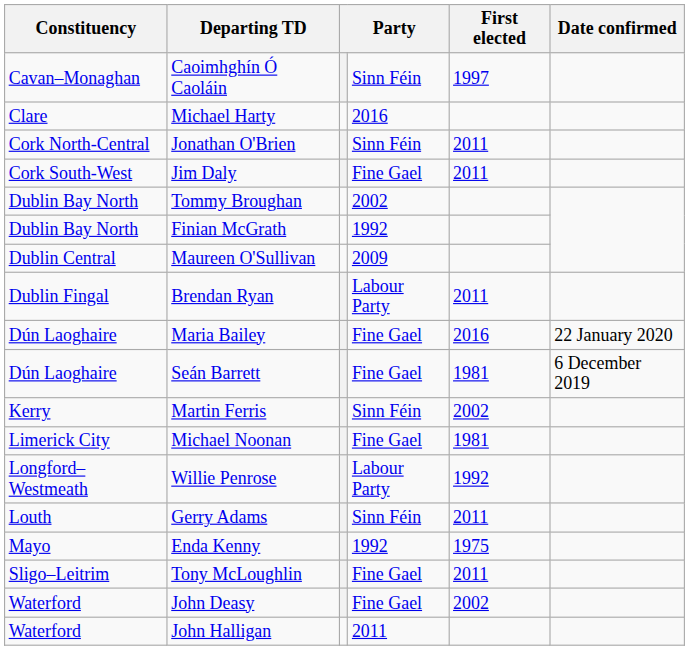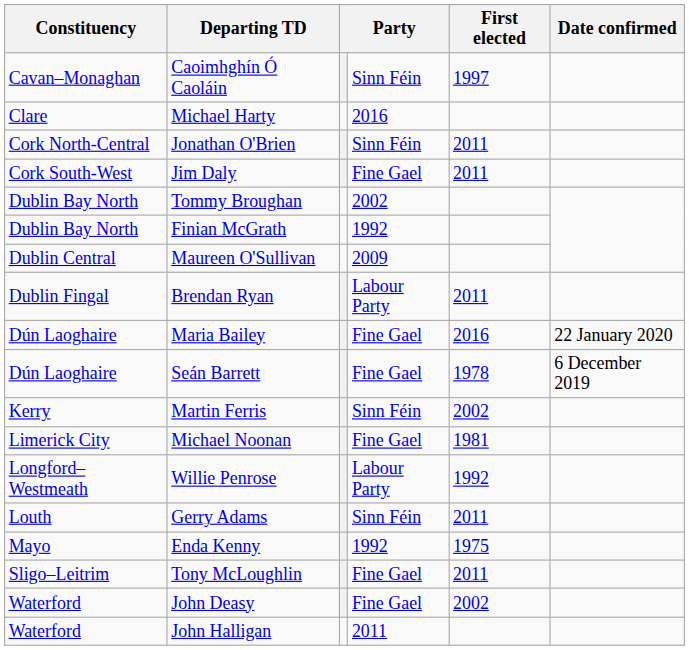(471, 373) 1981 -> (471, 373) 1978
